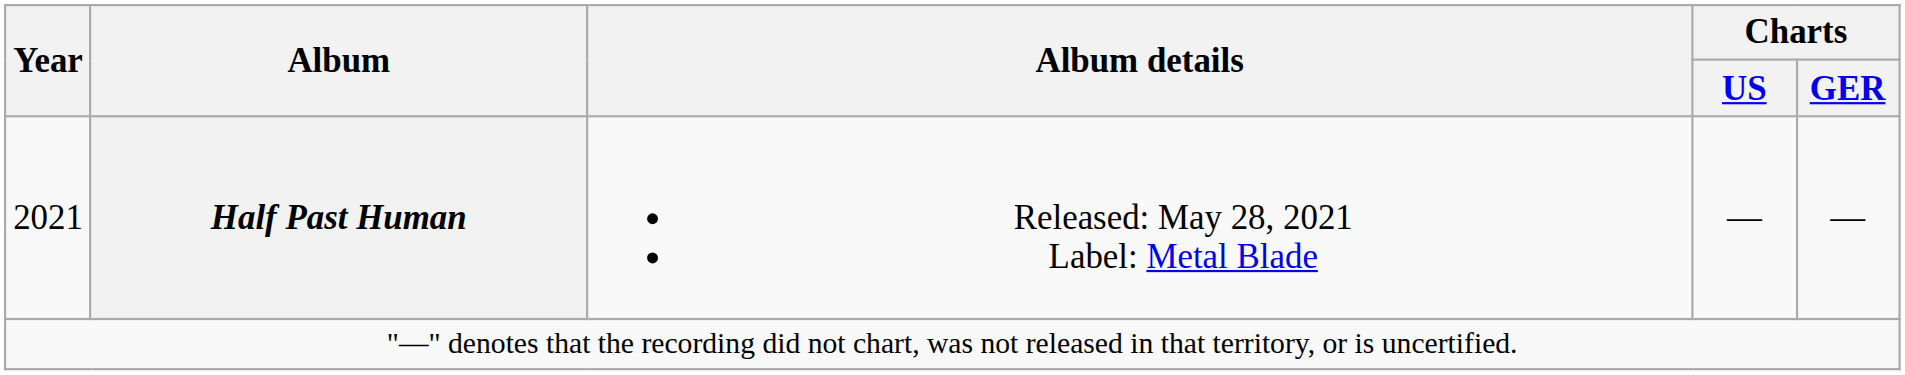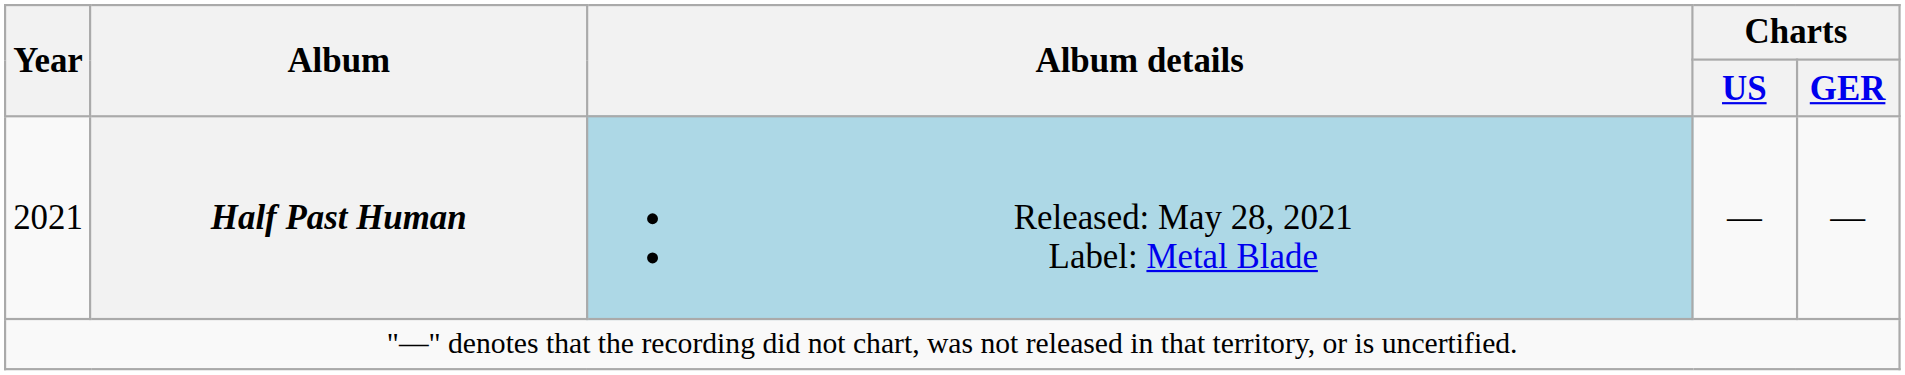(1140, 237) no background -> (1140, 237) lightblue background
